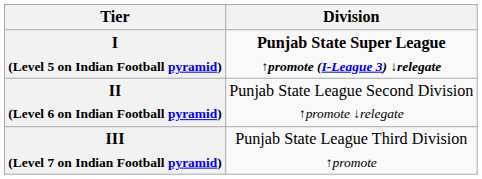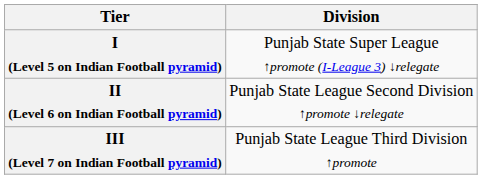(351, 54) bold -> (351, 54) normal
